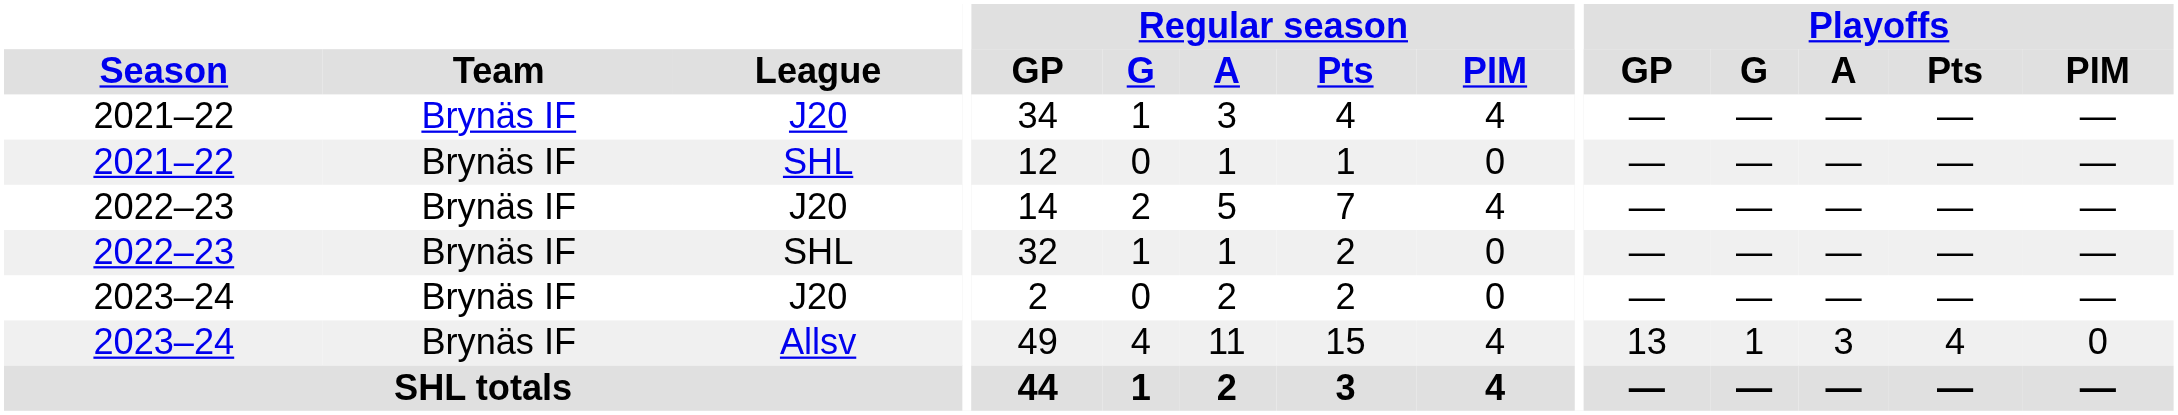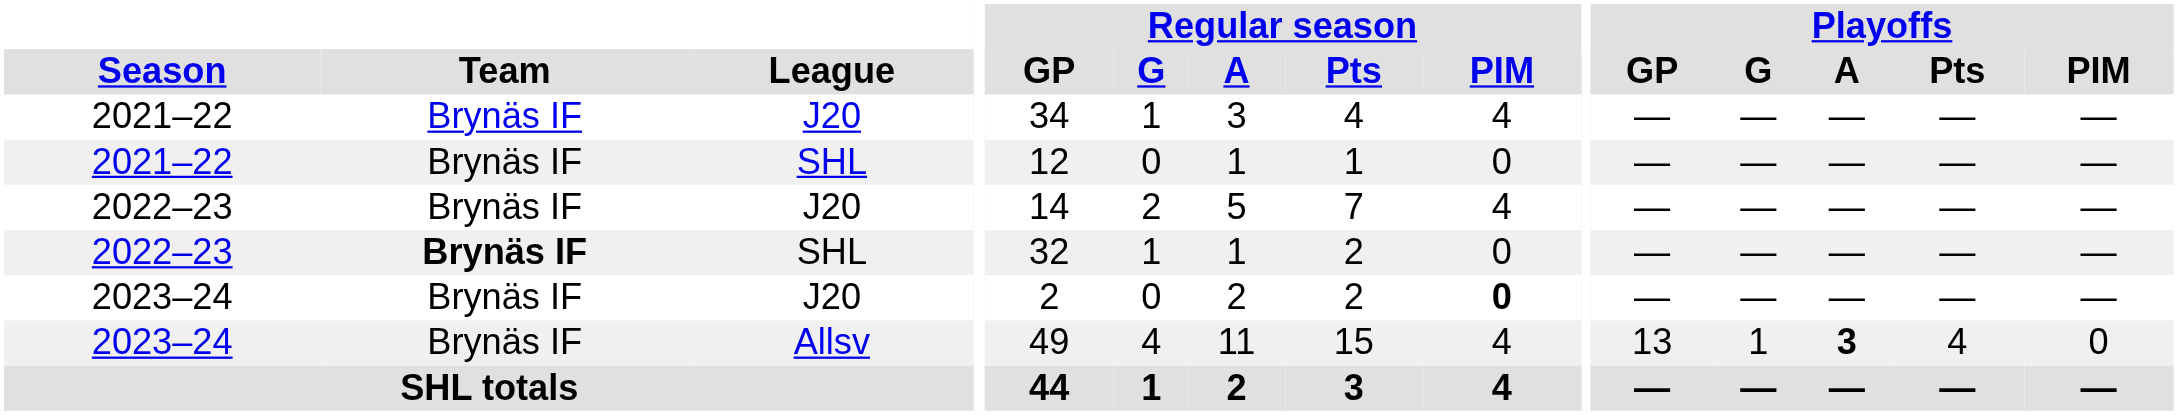(499, 251) normal -> (505, 251) bold
(1495, 297) normal -> (1502, 297) bold
(1843, 342) normal -> (1847, 342) bold
